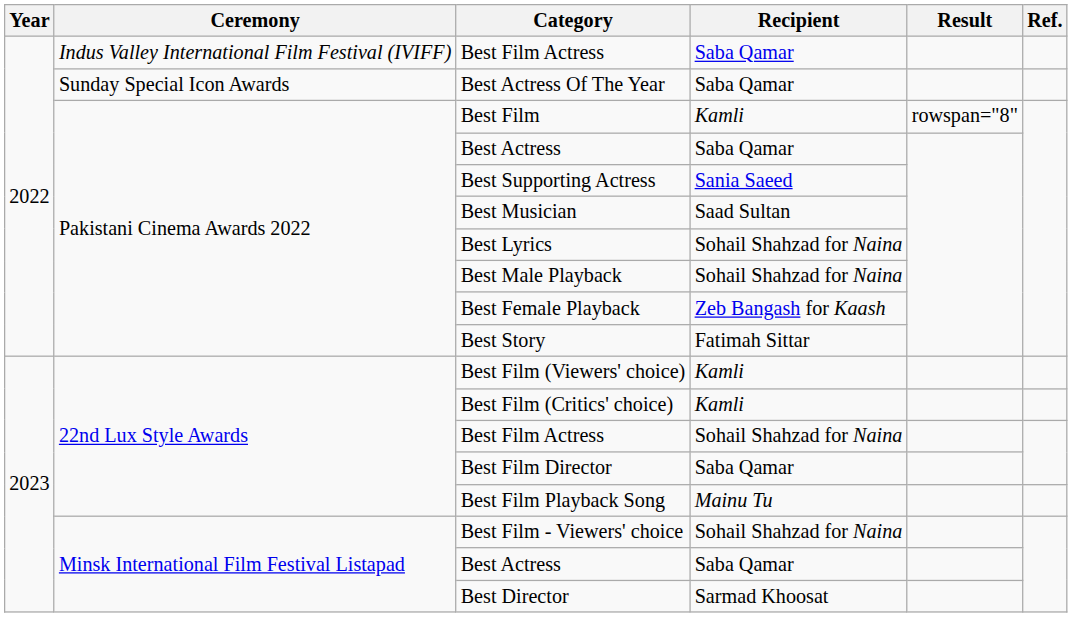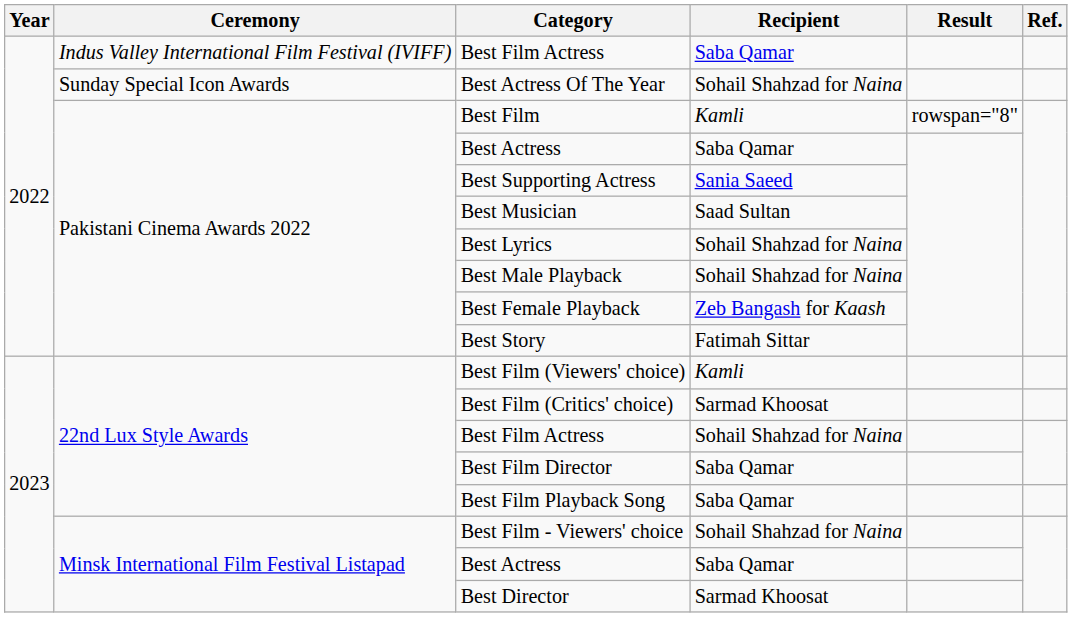(744, 84) Saba Qamar -> (799, 84) Sohail Shahzad for Naina
(719, 404) Kamli -> (762, 404) Sarmad Khoosat
(734, 500) Mainu Tu -> (744, 500) Saba Qamar
